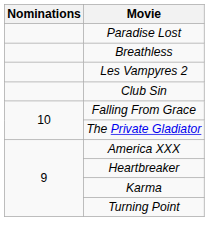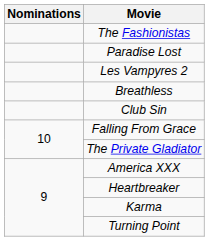+ row: (144, 33)
rows swapped: (144, 71) <-> (144, 52)
